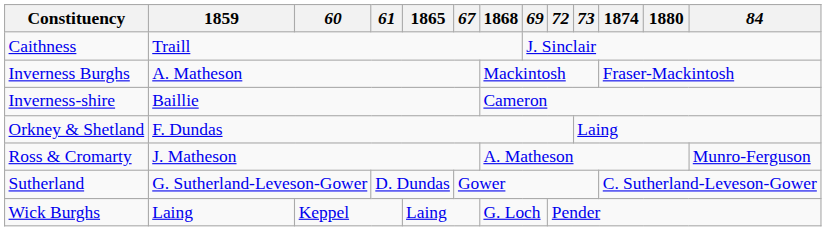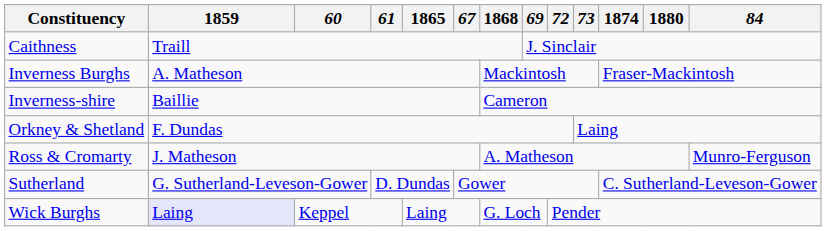(173, 211) no background -> (173, 211) lavender background
